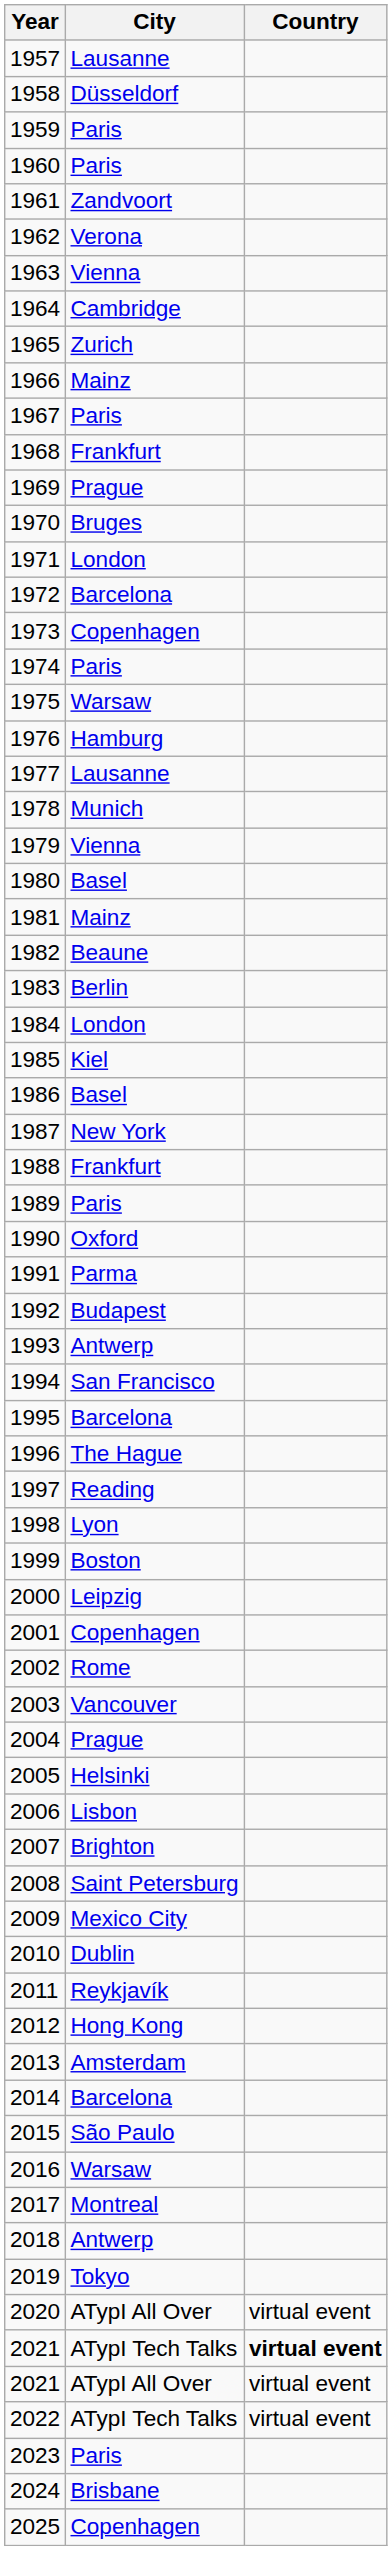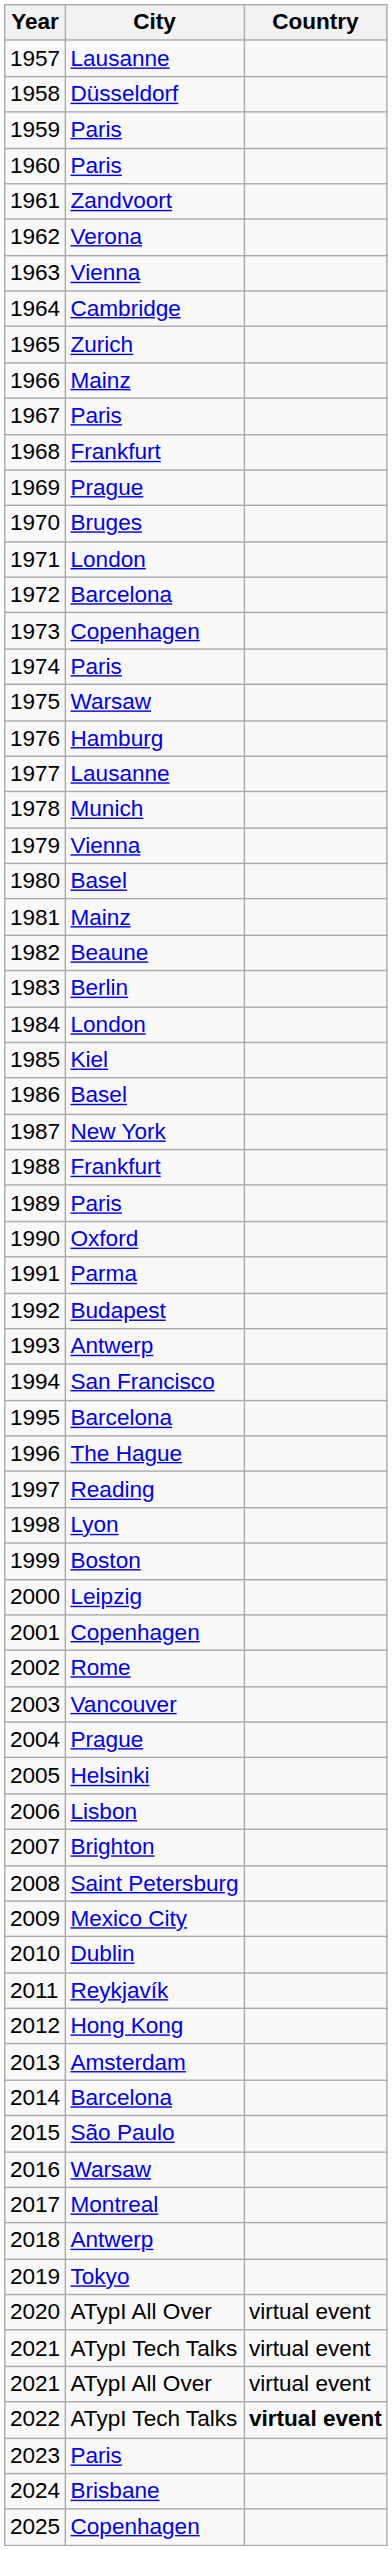(315, 2348) bold -> (310, 2348) normal
(310, 2419) normal -> (315, 2419) bold
